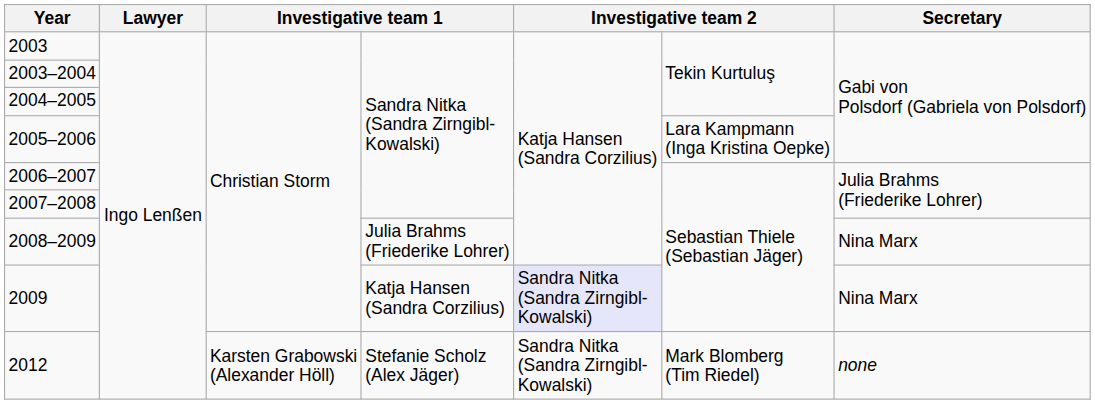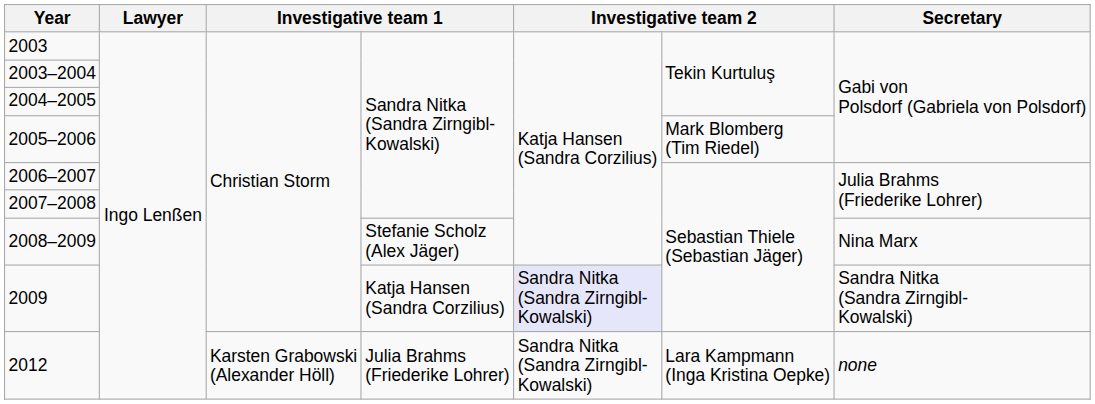(748, 138) Lara Kampmann (Inga Kristina Oepke) -> (724, 138) Mark Blomberg (Tim Riedel)
(437, 241) Julia Brahms (Friederike Lohrer) -> (426, 241) Stefanie Scholz (Alex Jäger)
(878, 298) Nina Marx -> (903, 298) Sandra Nitka (Sandra Zirngibl- Kowalski)
(426, 365) Stefanie Scholz (Alex Jäger) -> (437, 365) Julia Brahms (Friederike Lohrer)
(724, 365) Mark Blomberg (Tim Riedel) -> (748, 365) Lara Kampmann (Inga Kristina Oepke)
